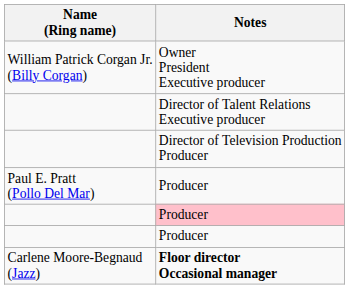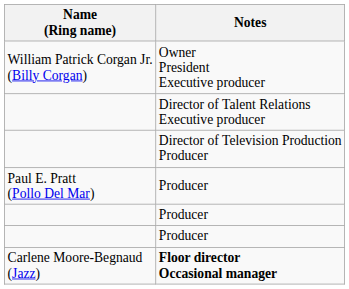(183, 214) pink background -> (183, 214) no background
